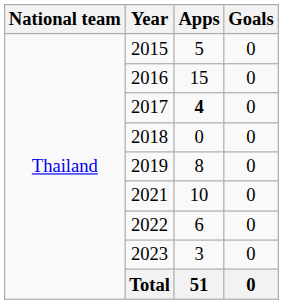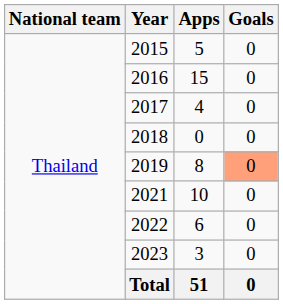(199, 107) bold -> (199, 107) normal
(251, 166) no background -> (251, 166) lightsalmon background
